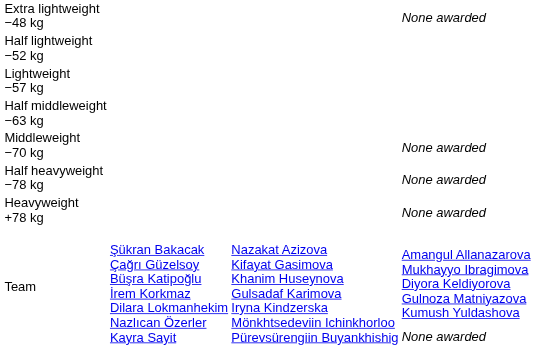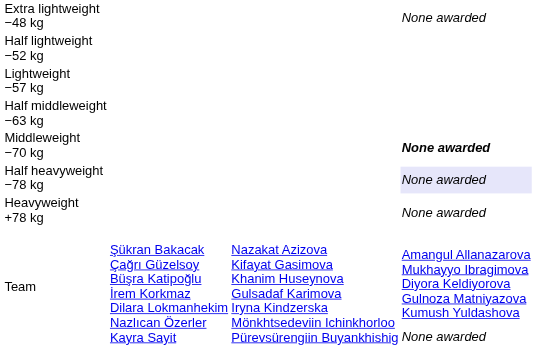(444, 147) normal -> (446, 147) bold
(444, 180) no background -> (444, 180) lavender background
